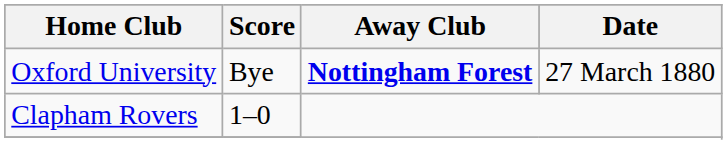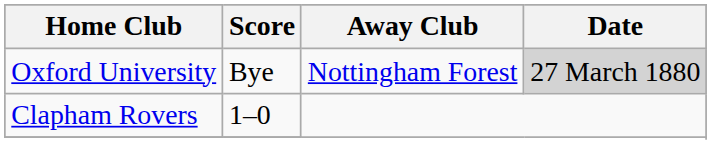(420, 70) bold -> (413, 70) normal
(630, 70) no background -> (615, 70) lightgrey background
